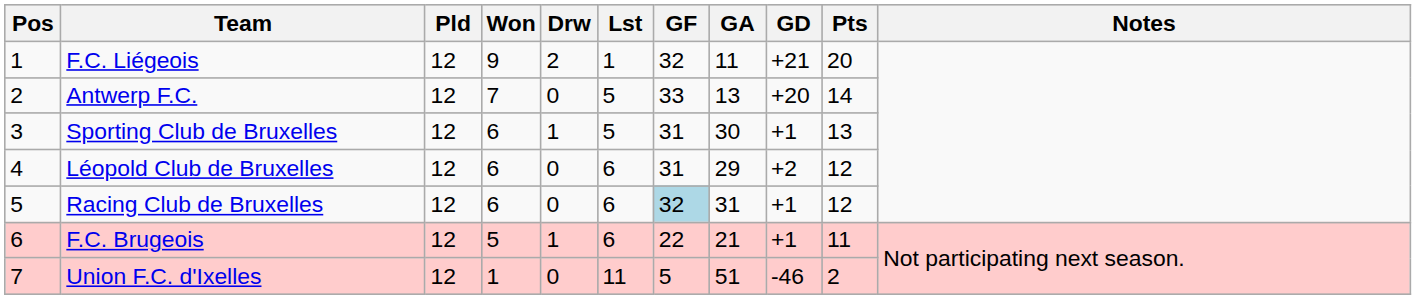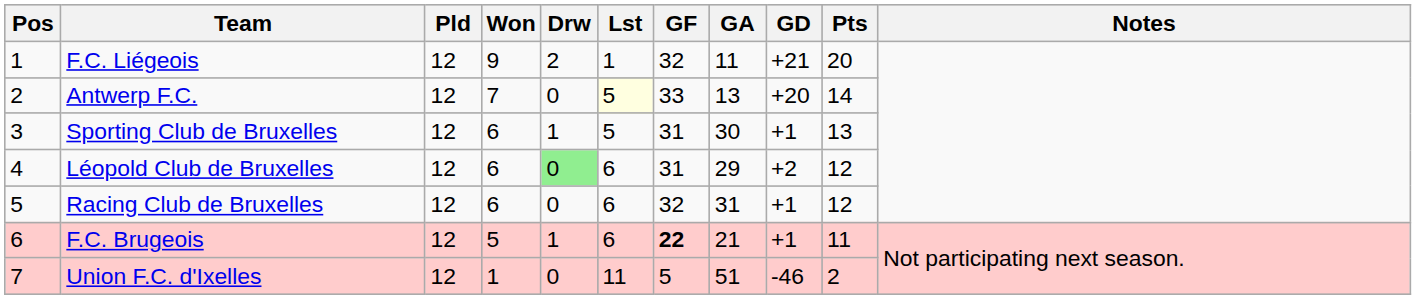(609, 96) no background -> (609, 96) lightyellow background
(553, 168) no background -> (553, 168) lightgreen background
(671, 204) lightblue background -> (671, 204) no background
(671, 240) normal -> (671, 240) bold
